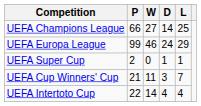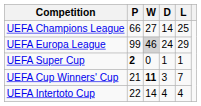(151, 45) no background -> (151, 45) lightgrey background
(132, 61) normal -> (132, 61) bold
(151, 77) normal -> (151, 77) bold
